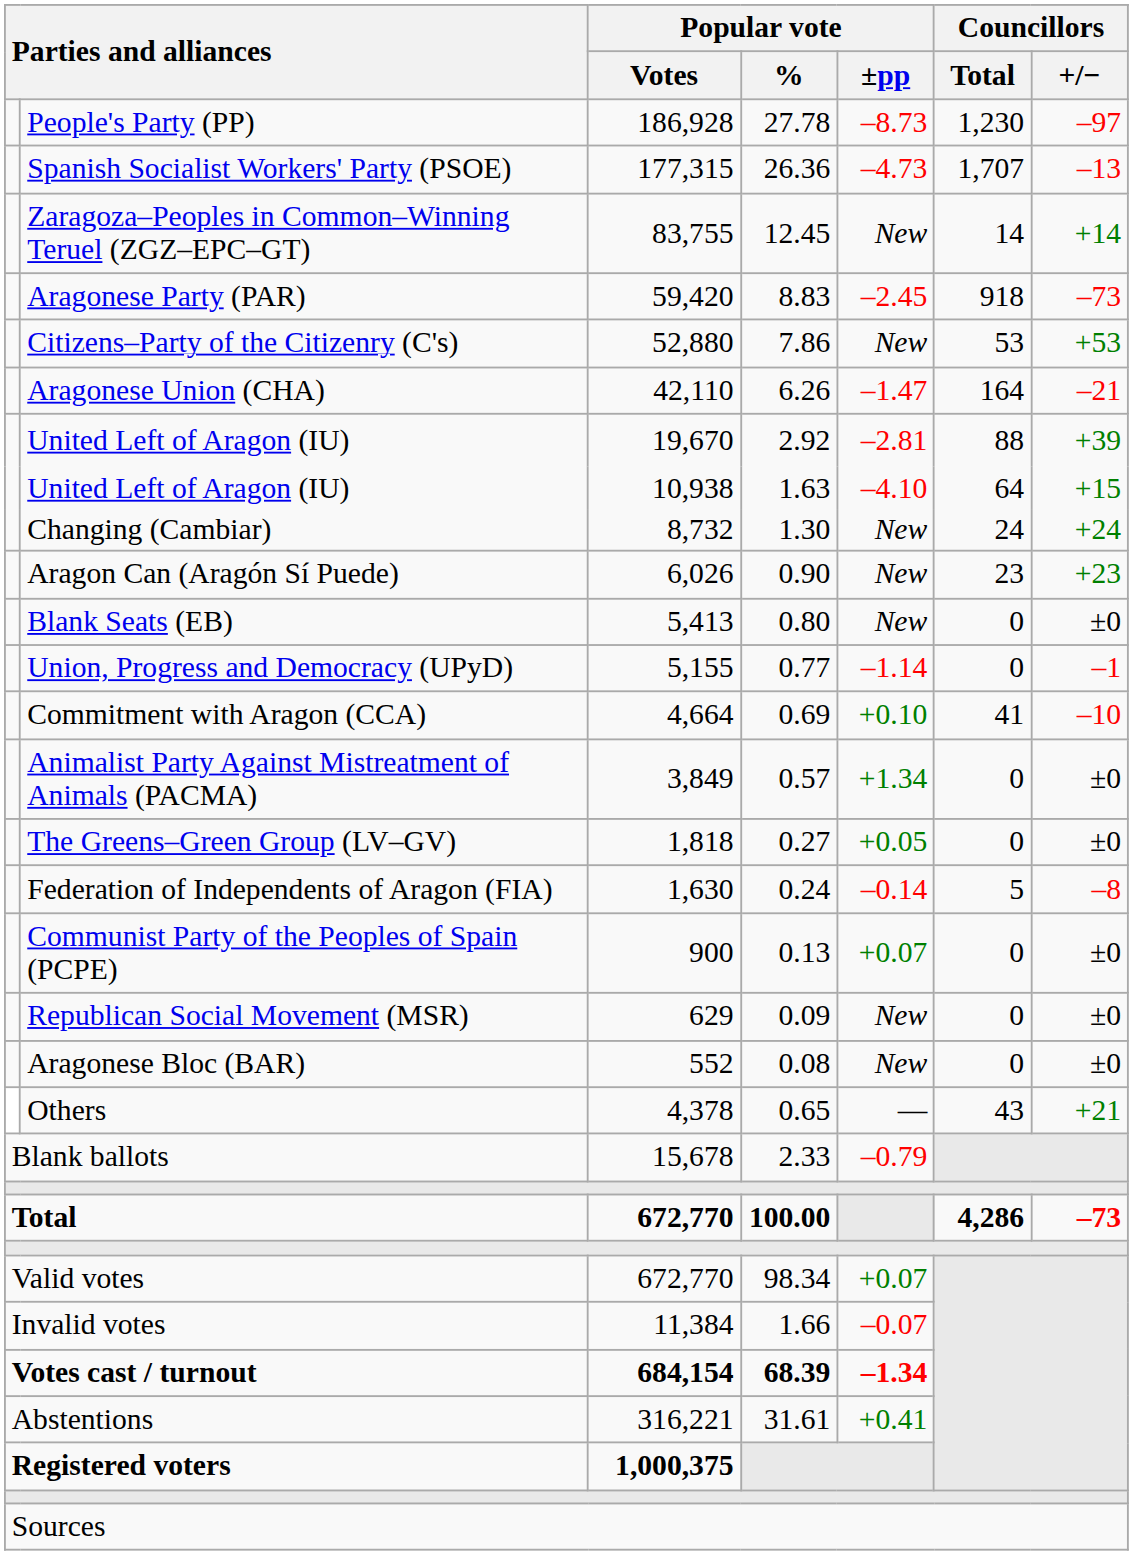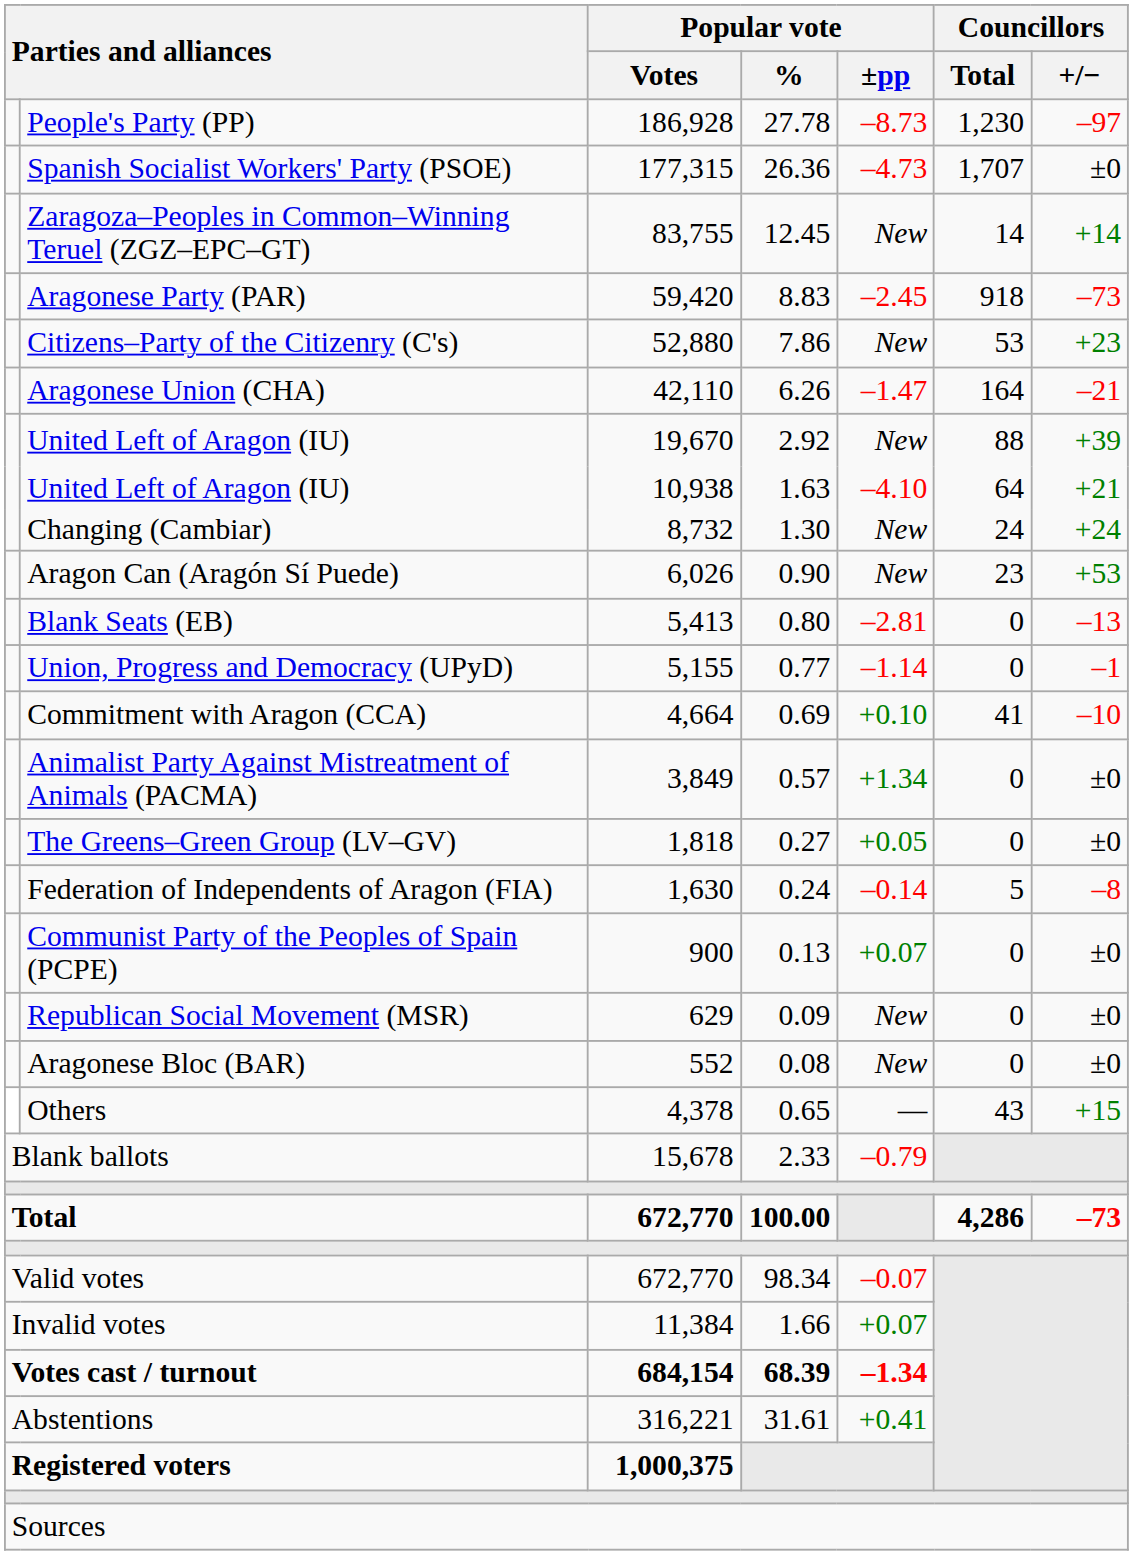(1099, 168) –13 -> (1106, 168) ±0
(1098, 342) +53 -> (1098, 342) +23
(894, 440) –2.81 -> (901, 440) New
(1098, 487) +15 -> (1098, 487) +21
(1098, 573) +23 -> (1098, 573) +53
(901, 620) New -> (894, 620) –2.81
(1106, 620) ±0 -> (1099, 620) –13
(1098, 1109) +21 -> (1098, 1109) +15
(893, 1278) +0.07 -> (894, 1278) –0.07
(894, 1325) –0.07 -> (893, 1325) +0.07
